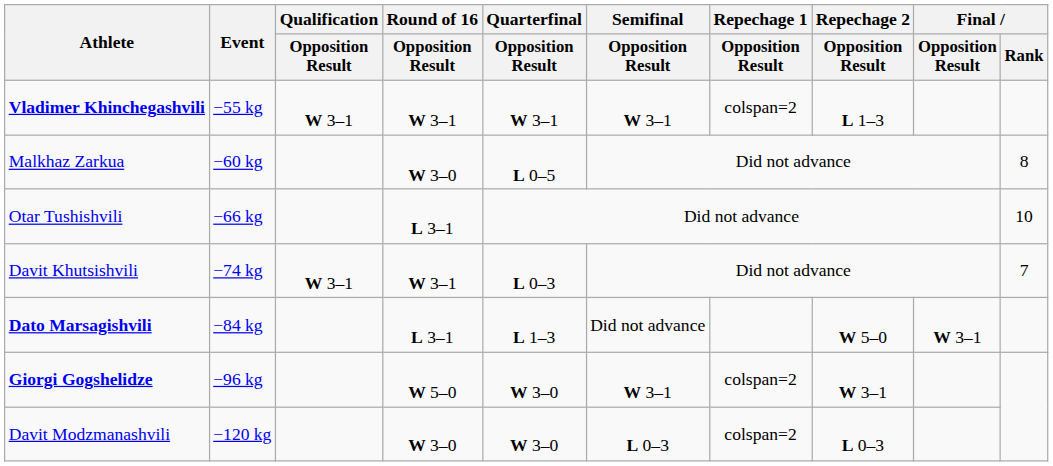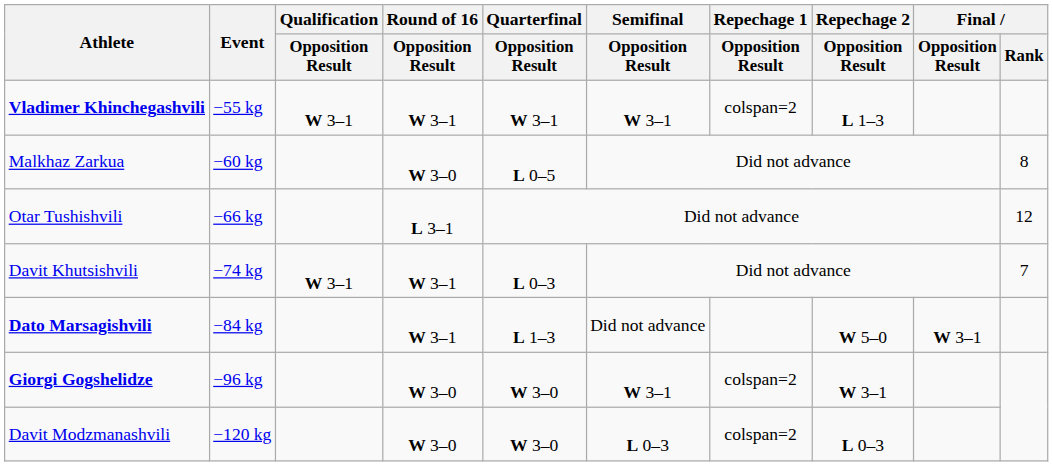(1024, 216) 10 -> (1024, 216) 12
(432, 338) L 3–1 -> (432, 338) W 3–1
(432, 392) W 5–0 -> (432, 392) W 3–0
